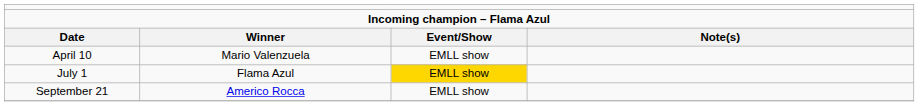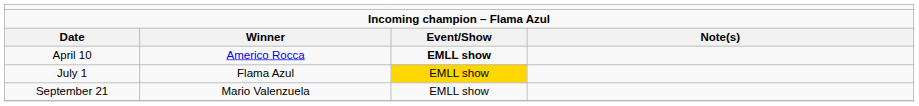(266, 55) Mario Valenzuela -> (266, 55) Americo Rocca
(459, 55) normal -> (459, 55) bold
(266, 92) Americo Rocca -> (266, 92) Mario Valenzuela
